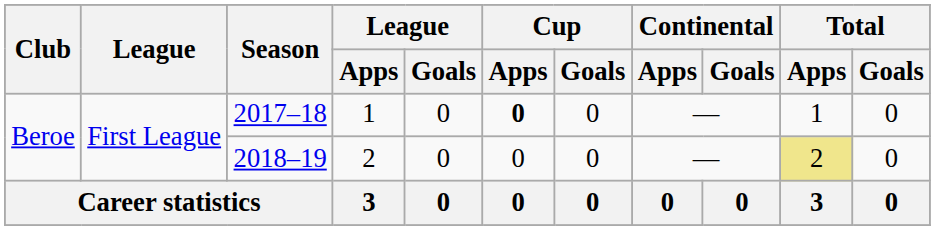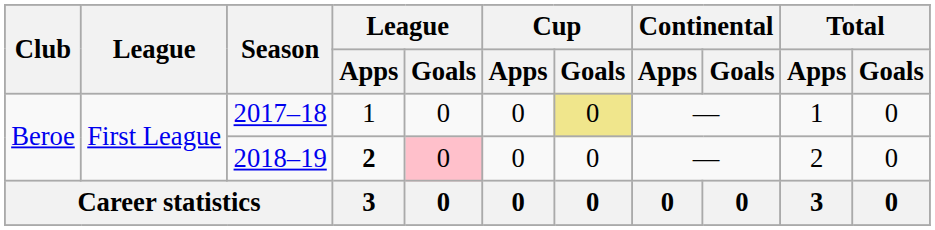(518, 114) bold -> (518, 114) normal
(593, 114) no background -> (593, 114) khaki background
(369, 158) normal -> (369, 158) bold
(443, 158) no background -> (443, 158) pink background
(817, 158) khaki background -> (817, 158) no background
